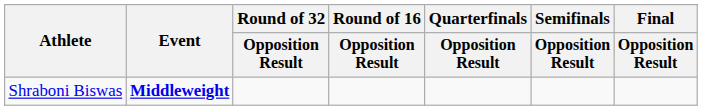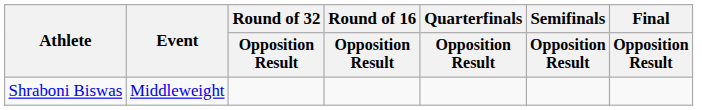(180, 91) bold -> (177, 91) normal
